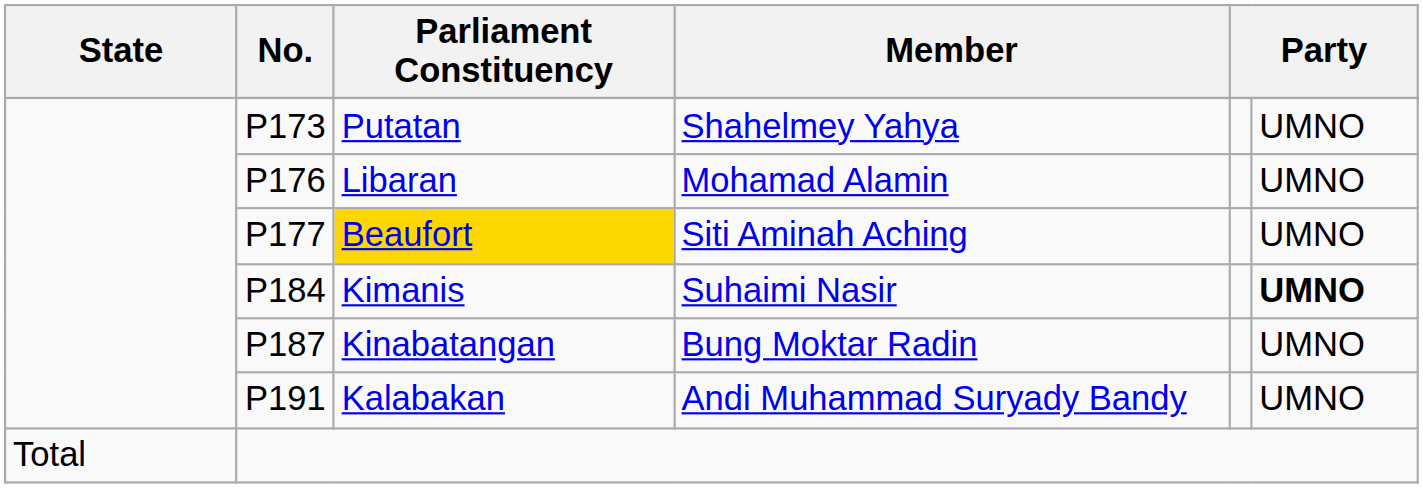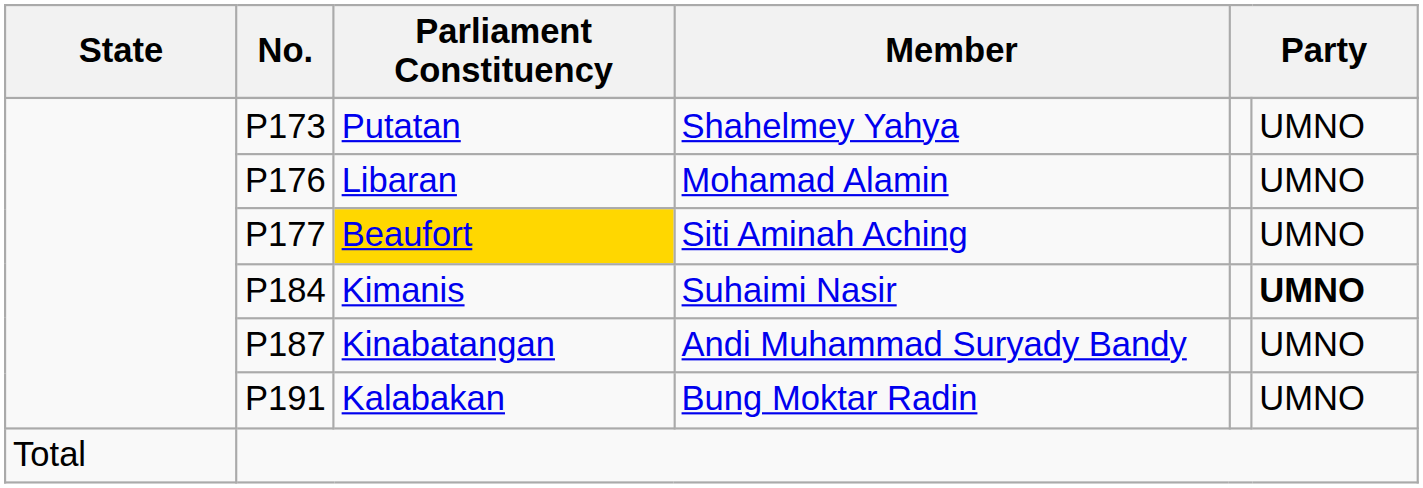(829, 344) Bung Moktar Radin -> (934, 344) Andi Muhammad Suryady Bandy
(934, 399) Andi Muhammad Suryady Bandy -> (829, 399) Bung Moktar Radin
